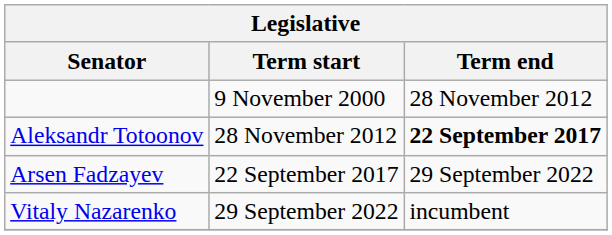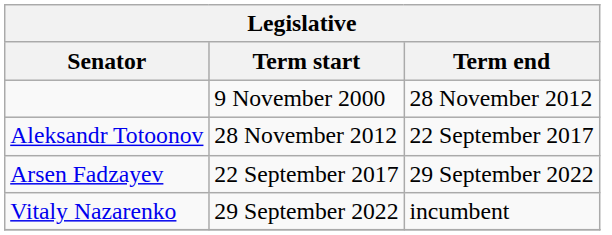(505, 135) bold -> (501, 135) normal
